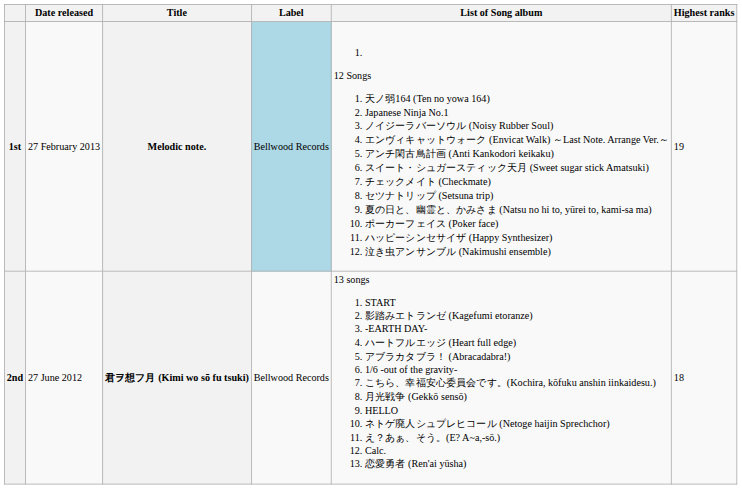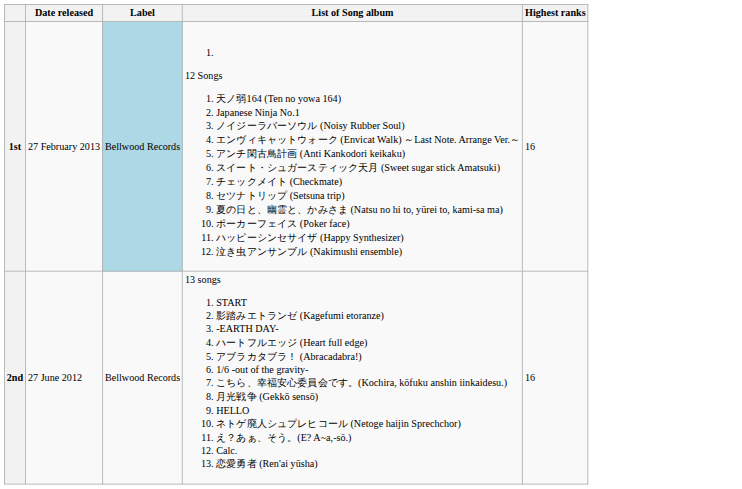- column: (177, 13)
(679, 146) 19 -> (530, 146) 16
(679, 377) 18 -> (530, 377) 16
